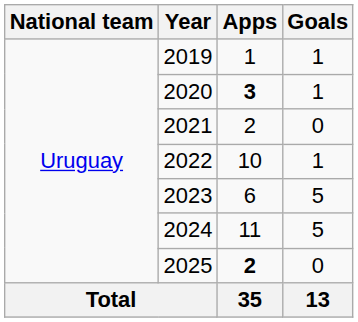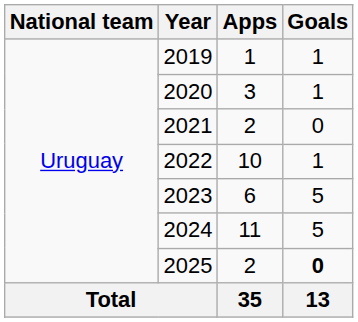(250, 91) bold -> (250, 91) normal
(250, 265) bold -> (250, 265) normal
(318, 265) normal -> (318, 265) bold
